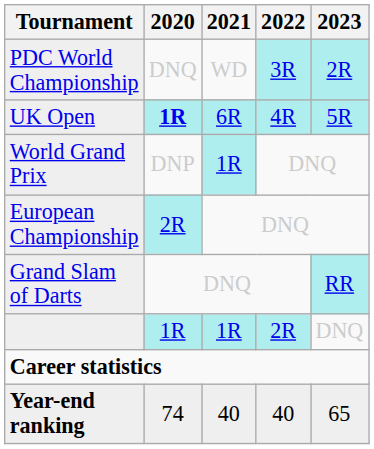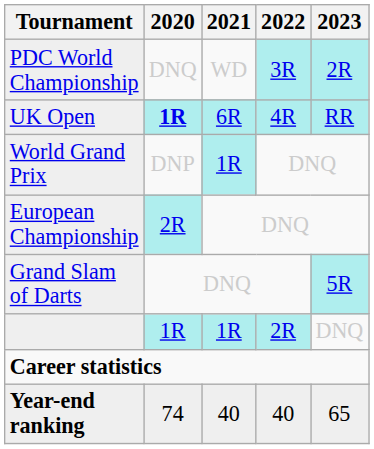(339, 116) 5R -> (339, 116) RR
(339, 284) RR -> (339, 284) 5R
